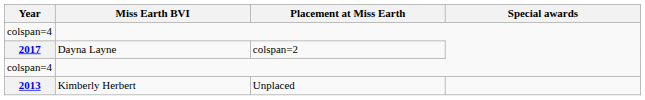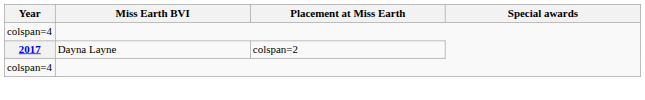- row: (30, 86)
